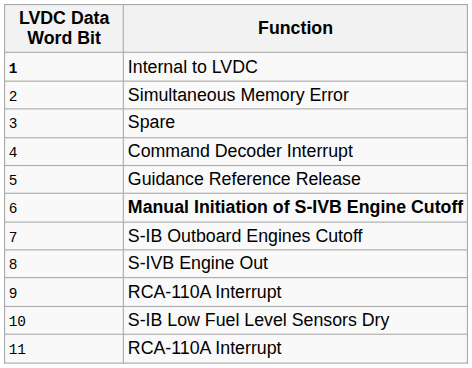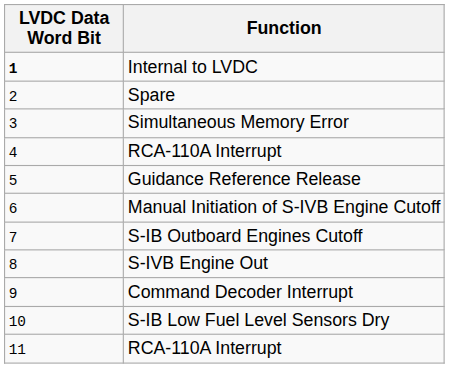(238, 94) Simultaneous Memory Error -> (152, 94) Spare
(152, 123) Spare -> (238, 123) Simultaneous Memory Error
(240, 151) Command Decoder Interrupt -> (205, 151) RCA-110A Interrupt
(296, 207) bold -> (284, 207) normal
(205, 292) RCA-110A Interrupt -> (240, 292) Command Decoder Interrupt
